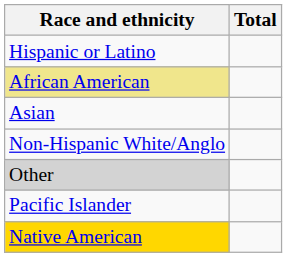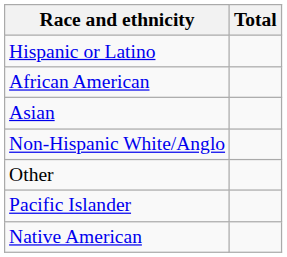(79, 81) khaki background -> (79, 81) no background
(31, 174) lightgrey background -> (31, 174) no background
(76, 236) gold background -> (76, 236) no background
